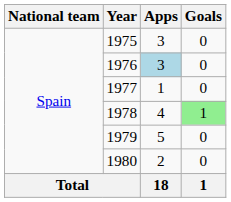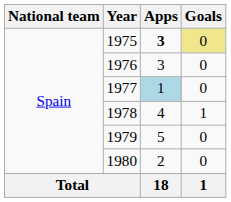(161, 40) normal -> (161, 40) bold
(203, 40) no background -> (203, 40) khaki background
(161, 64) lightblue background -> (161, 64) no background
(161, 88) no background -> (161, 88) lightblue background
(203, 112) lightgreen background -> (203, 112) no background
